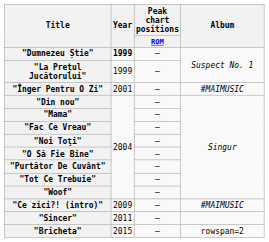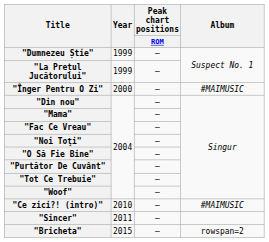(123, 54) bold -> (123, 54) normal
(123, 89) 2001 -> (123, 89) 2000
(123, 205) 2009 -> (123, 205) 2010
